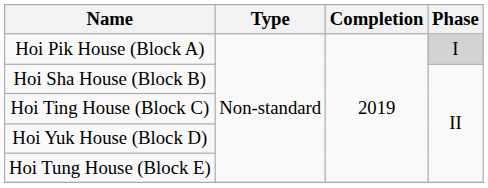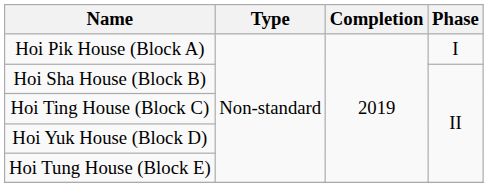(455, 49) lightgrey background -> (455, 49) no background
